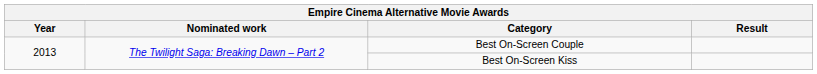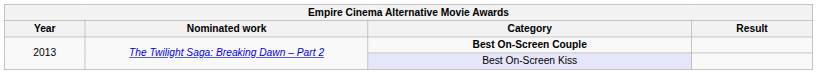(530, 45) normal -> (530, 45) bold
(530, 61) no background -> (530, 61) lavender background
